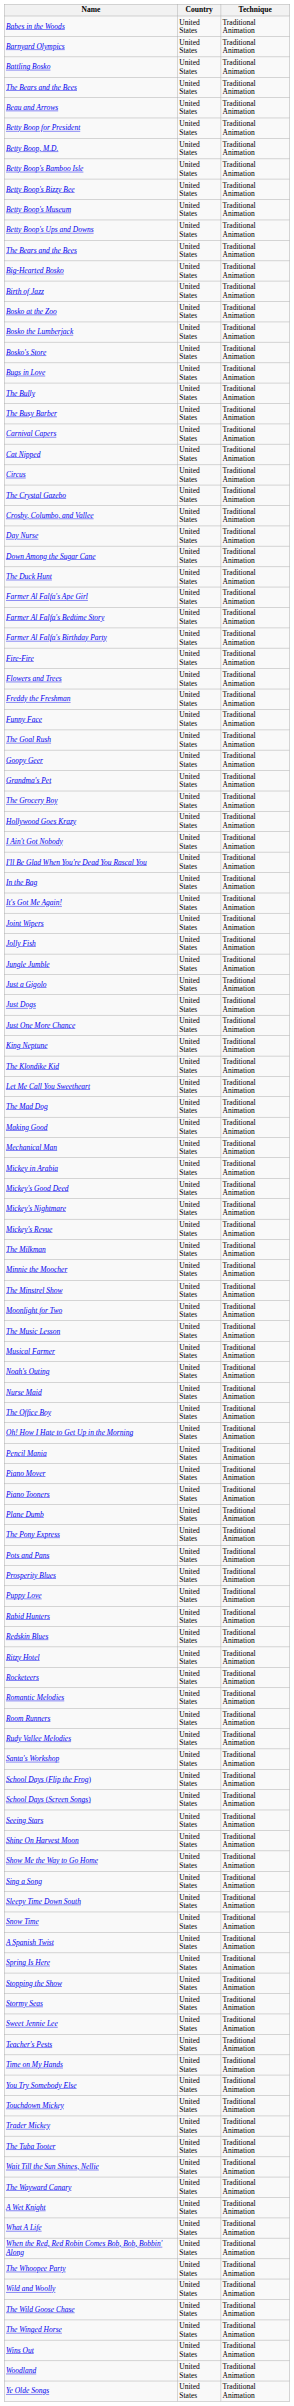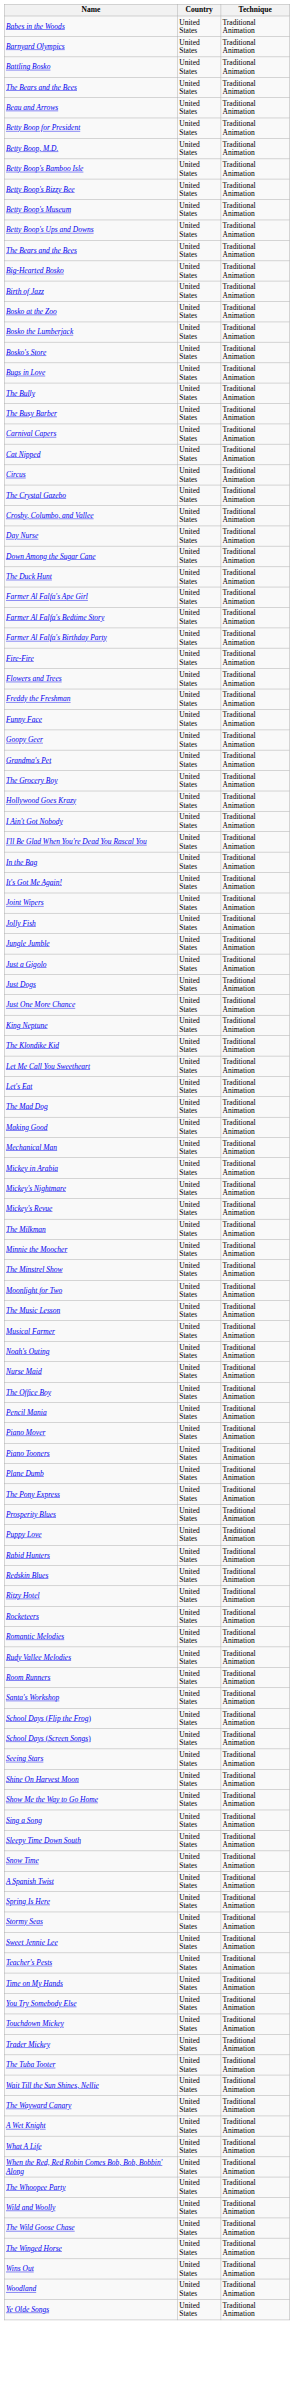- row: (29, 740)
+ row: (19, 1086)
- row: (37, 1188)
- row: (70, 1433)
- row: (28, 1555)
rows swapped: (28, 1718) <-> (39, 1739)
- row: (34, 1983)
